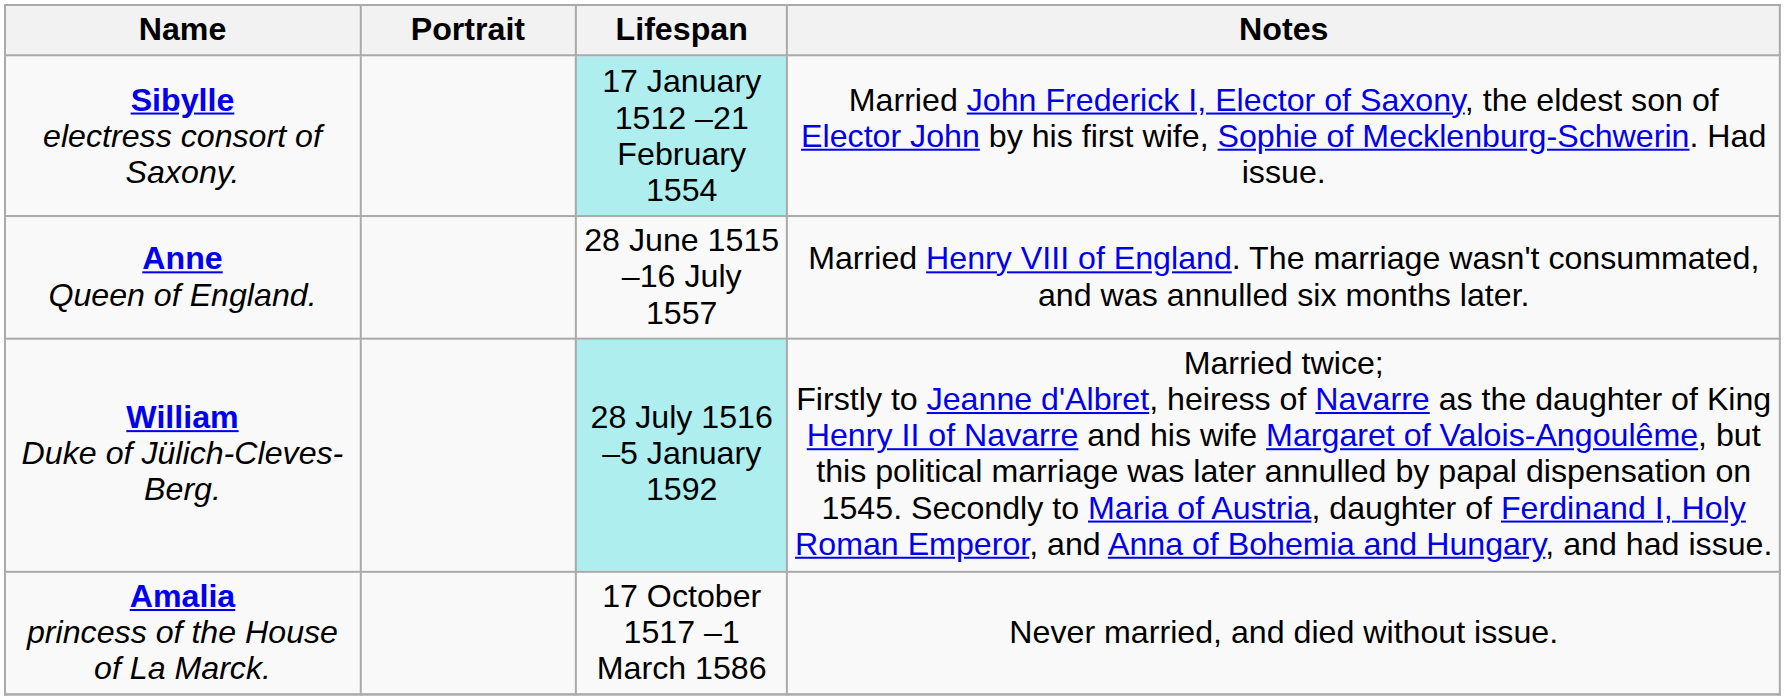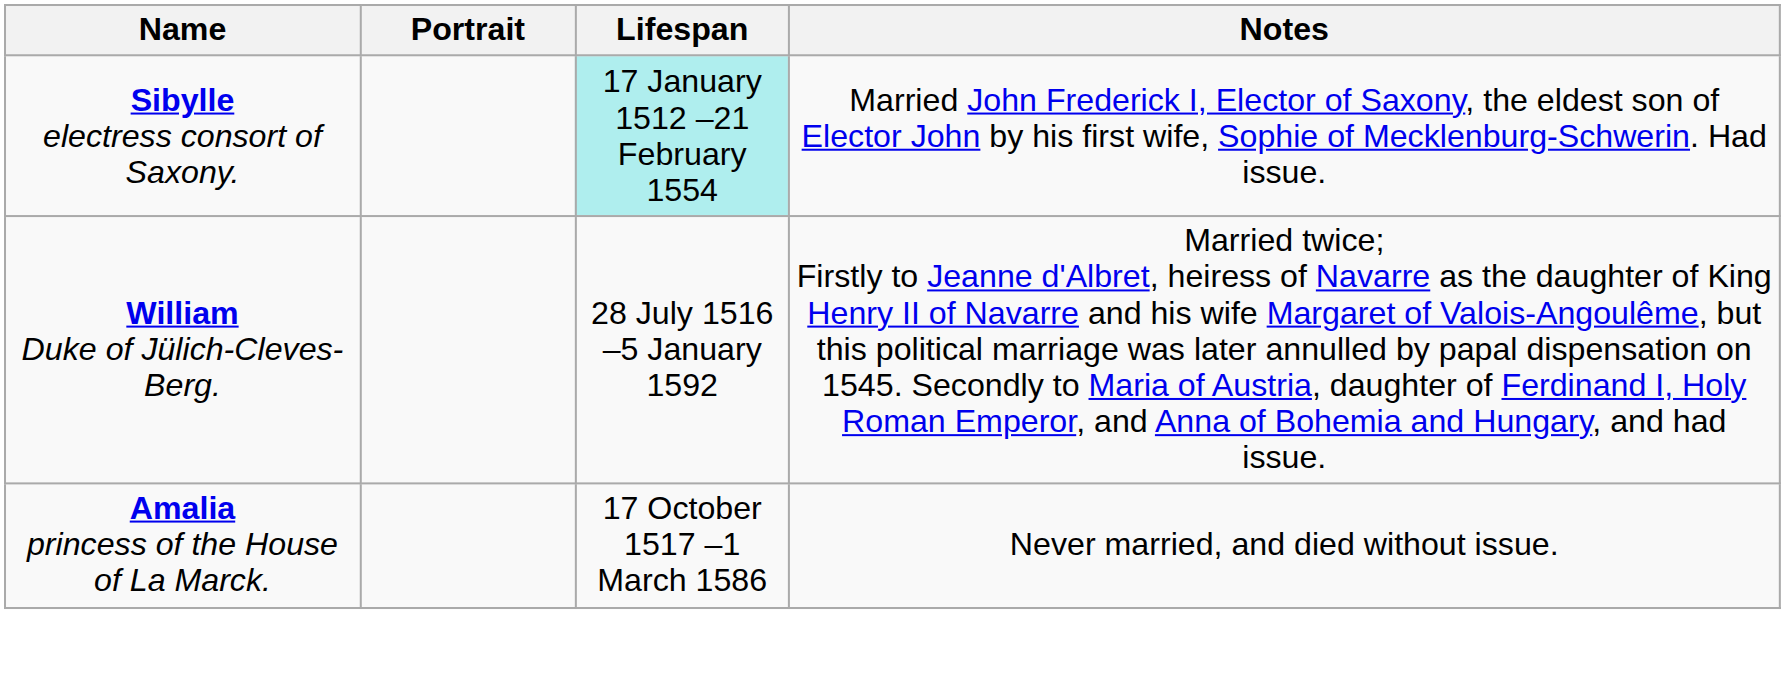- row: (182, 276)
(682, 454) paleturquoise background -> (682, 349) no background
